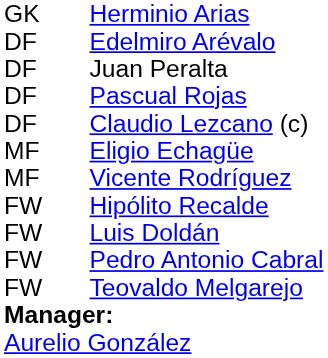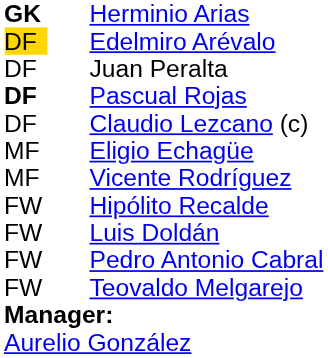(22, 14) normal -> (22, 14) bold
(20, 41) no background -> (20, 41) gold background
(20, 96) normal -> (20, 96) bold
